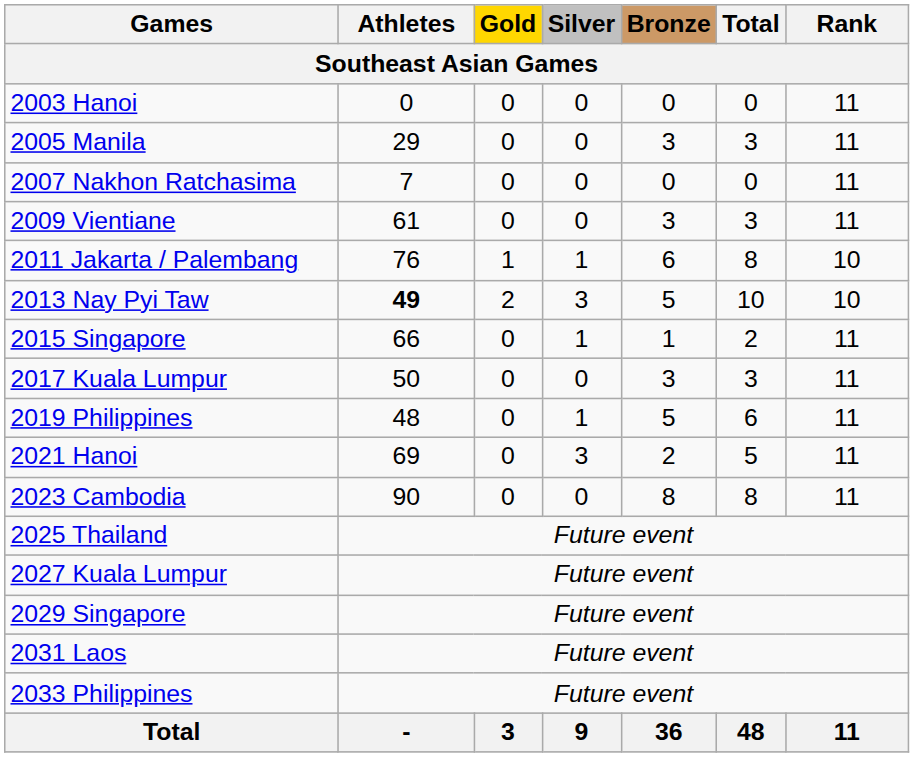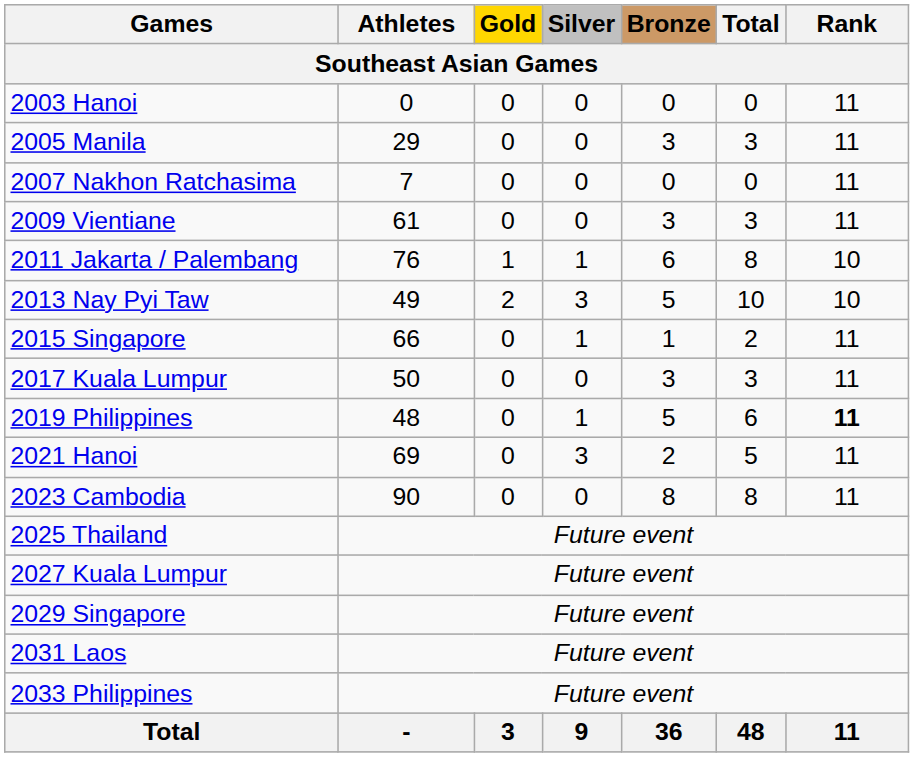(406, 299) bold -> (406, 299) normal
(847, 417) normal -> (847, 417) bold
